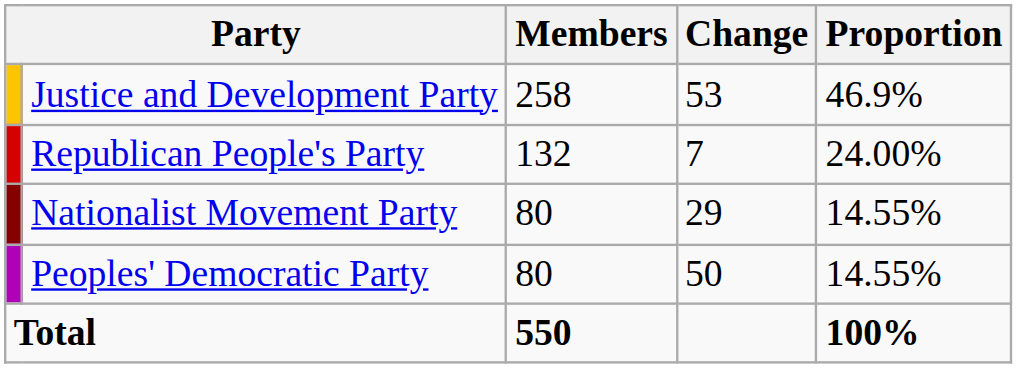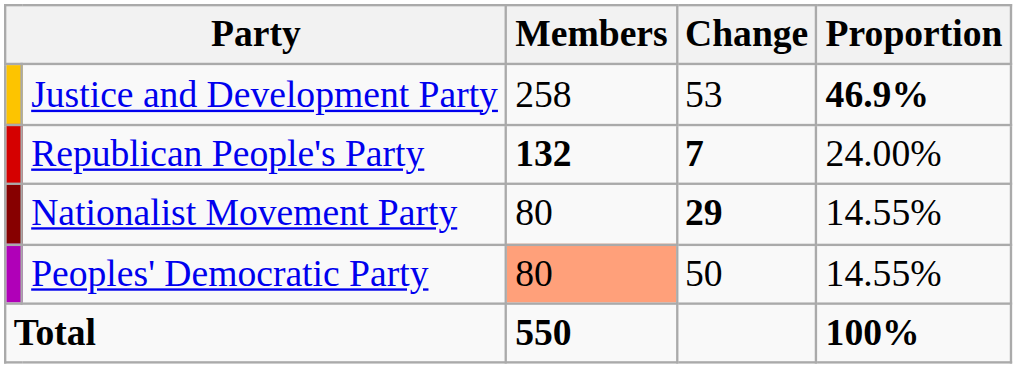(874, 93) normal -> (877, 93) bold
(543, 153) normal -> (543, 153) bold
(694, 153) normal -> (694, 153) bold
(704, 213) normal -> (704, 213) bold
(534, 272) no background -> (534, 272) lightsalmon background
